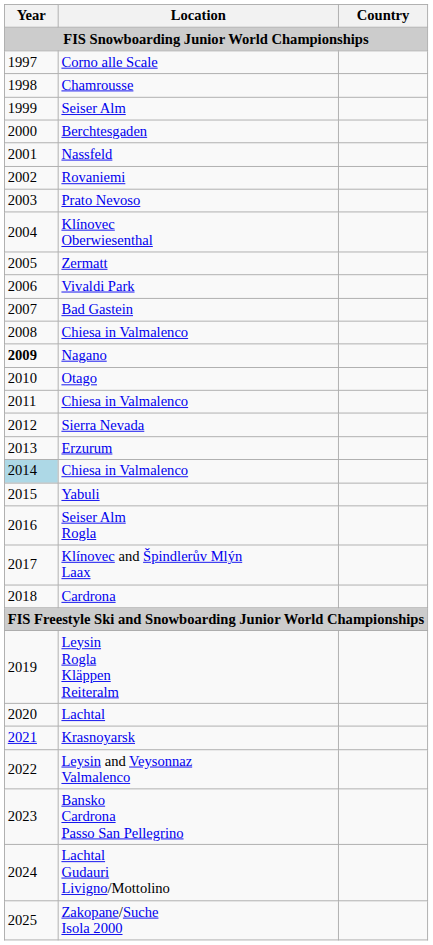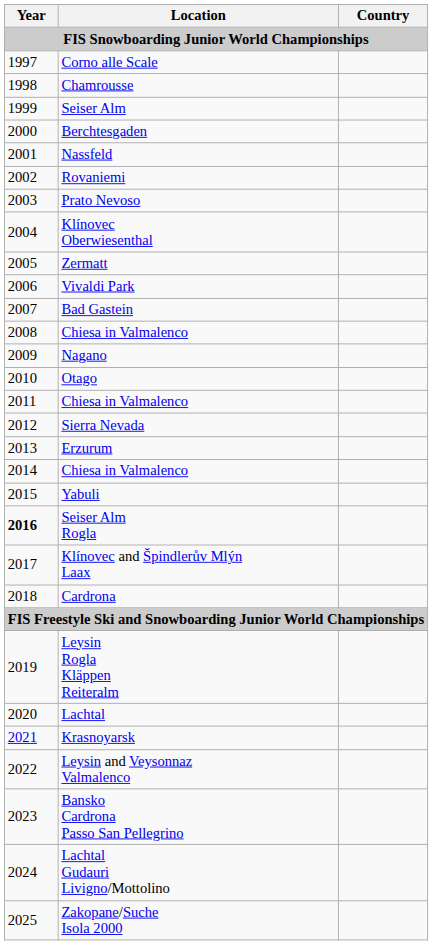(22, 355) bold -> (22, 355) normal
(22, 471) lightblue background -> (22, 471) no background
(22, 525) normal -> (22, 525) bold
